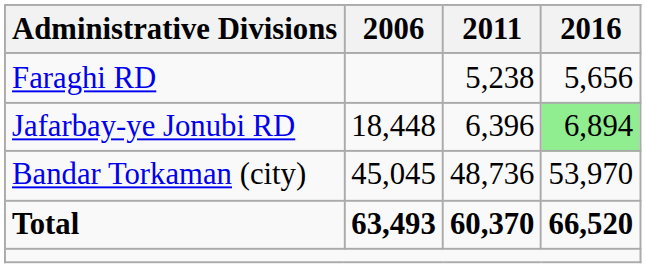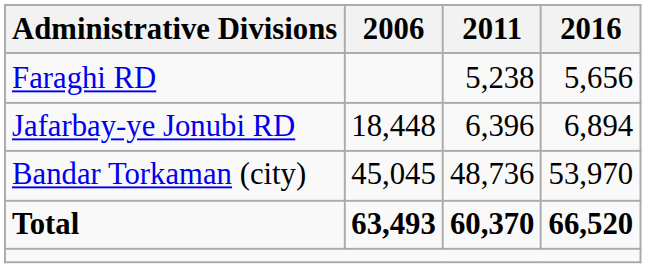(599, 126) lightgreen background -> (599, 126) no background
